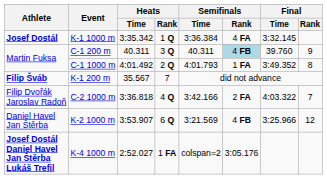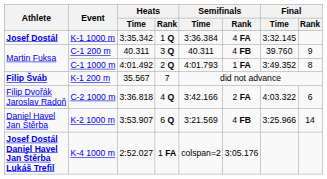(242, 52) lightblue background -> (242, 52) no background
(310, 97) 7 -> (310, 97) 6
(310, 121) 12 -> (310, 121) 14
